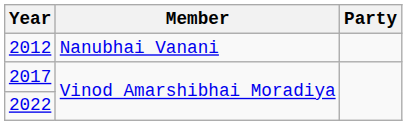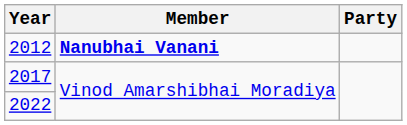(139, 48) normal -> (139, 48) bold
